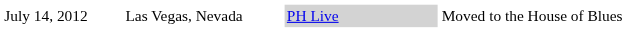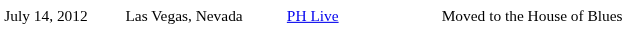(313, 15) lightgrey background -> (313, 15) no background
